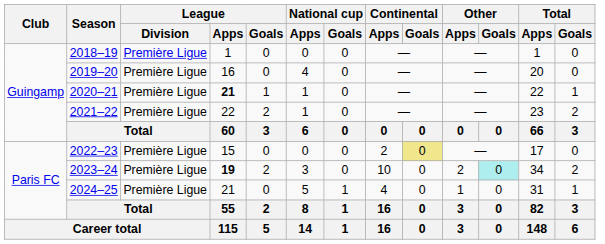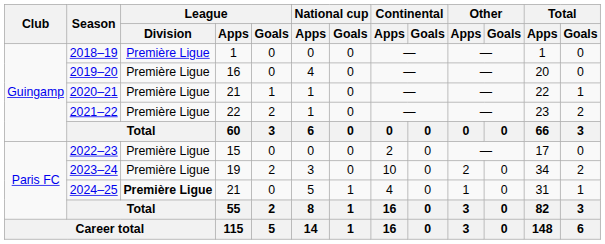(228, 92) bold -> (233, 92) normal
(422, 151) khaki background -> (428, 151) no background
(228, 170) bold -> (233, 170) normal
(499, 170) paleturquoise background -> (504, 170) no background
(165, 190) normal -> (168, 190) bold
